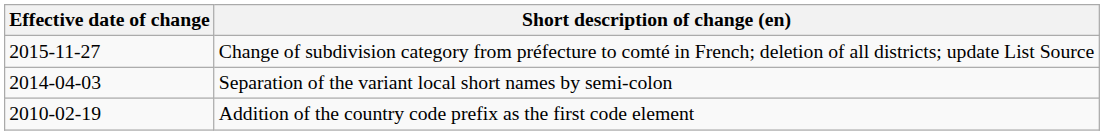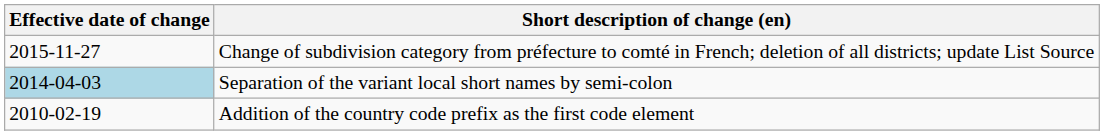(55, 82) no background -> (55, 82) lightblue background
